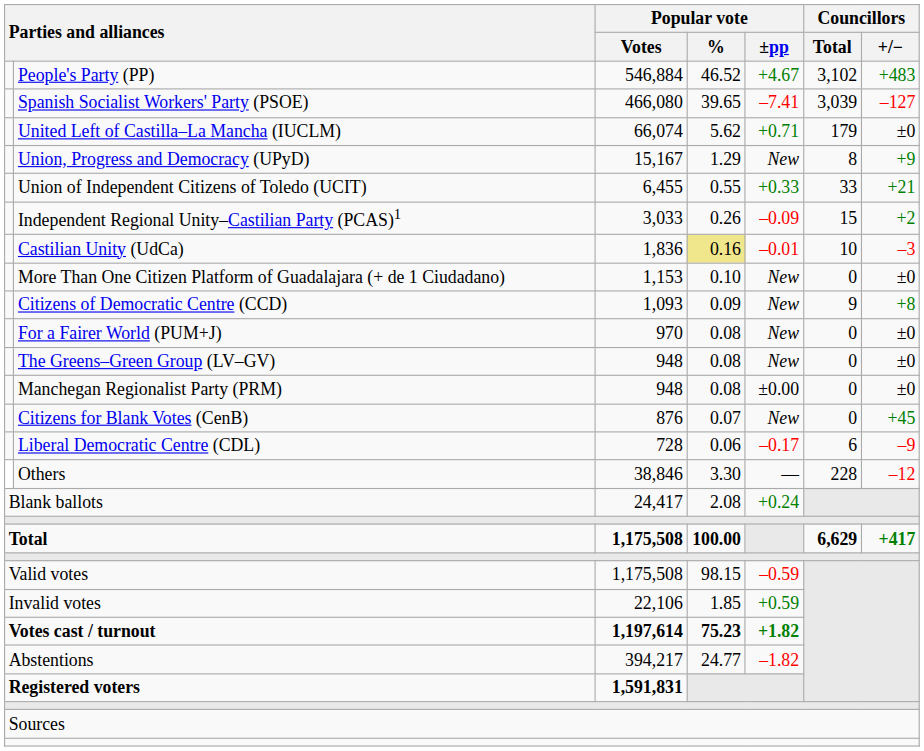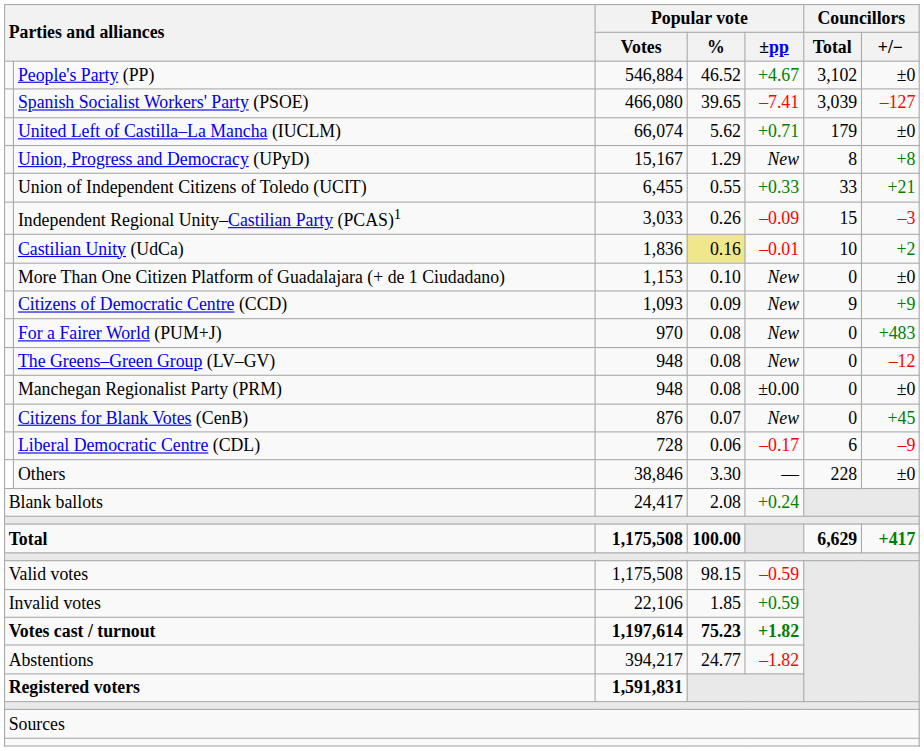(897, 74) +483 -> (906, 74) ±0
(906, 159) +9 -> (906, 159) +8
(906, 218) +2 -> (906, 218) –3
(906, 248) –3 -> (906, 248) +2
(906, 305) +8 -> (906, 305) +9
(906, 333) ±0 -> (897, 333) +483
(906, 361) ±0 -> (902, 361) –12
(902, 474) –12 -> (906, 474) ±0
